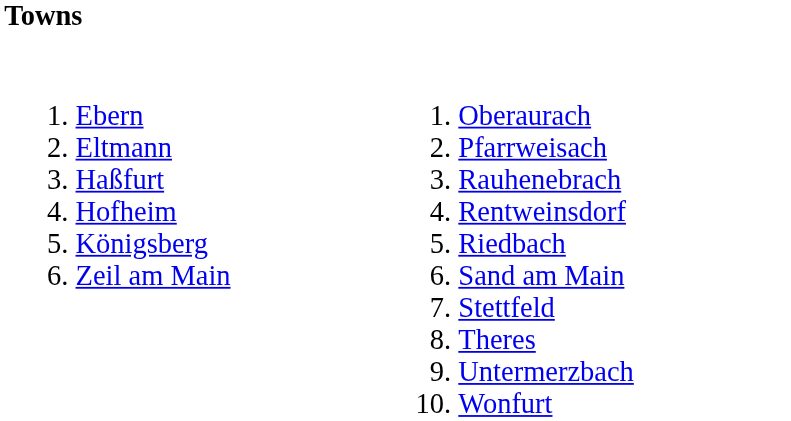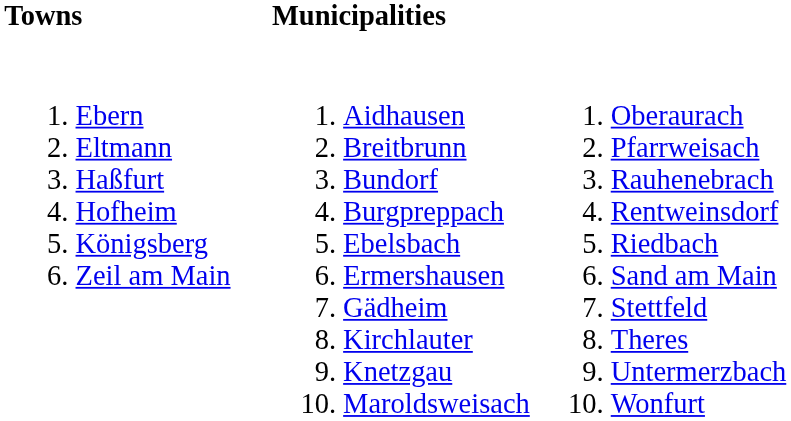+ column: (359, 15)
